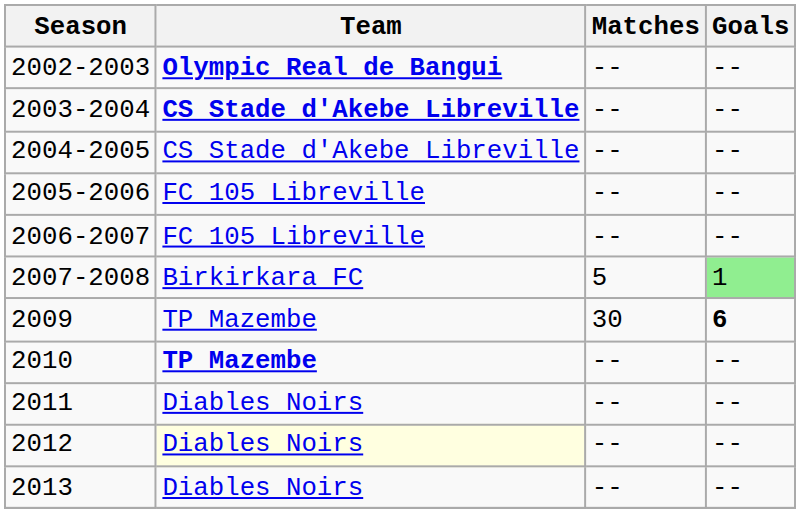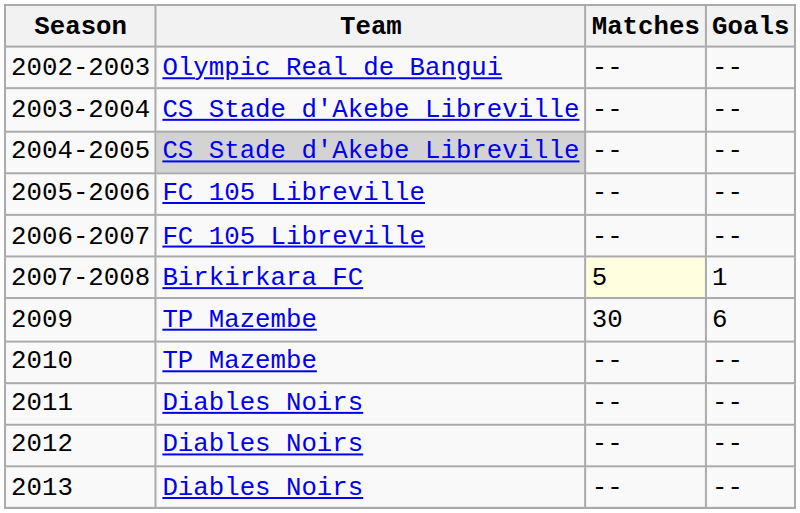(332, 68) bold -> (332, 68) normal
(371, 110) bold -> (371, 110) normal
(371, 152) no background -> (371, 152) lightgrey background
(599, 278) no background -> (599, 278) lightyellow background
(720, 278) lightgreen background -> (720, 278) no background
(720, 320) bold -> (720, 320) normal
(240, 362) bold -> (240, 362) normal
(263, 445) lightyellow background -> (263, 445) no background
